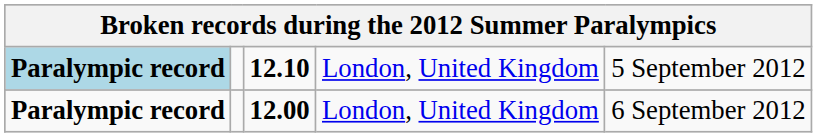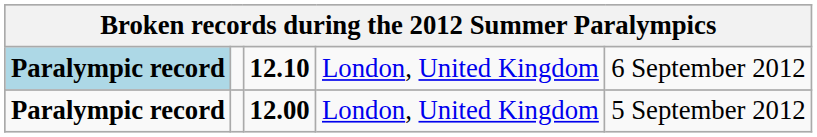(708, 68) 5 September 2012 -> (708, 68) 6 September 2012
(708, 110) 6 September 2012 -> (708, 110) 5 September 2012
